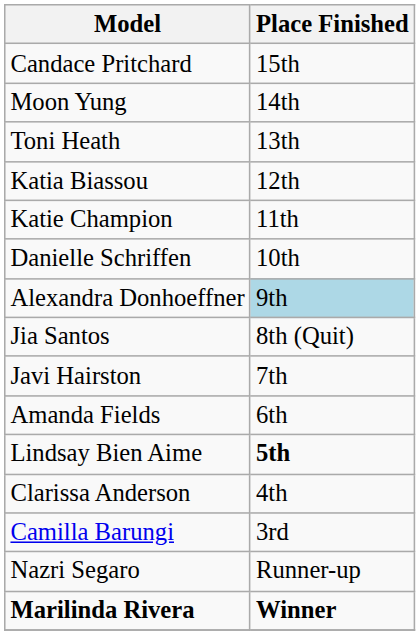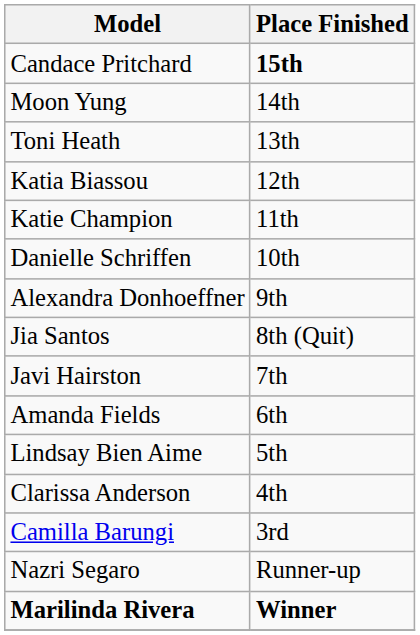(278, 63) normal -> (279, 63) bold
(272, 297) lightblue background -> (272, 297) no background
(273, 453) bold -> (272, 453) normal
